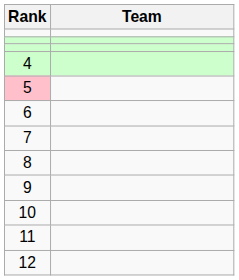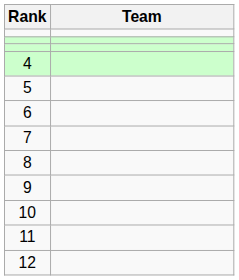(27, 88) pink background -> (27, 88) no background
